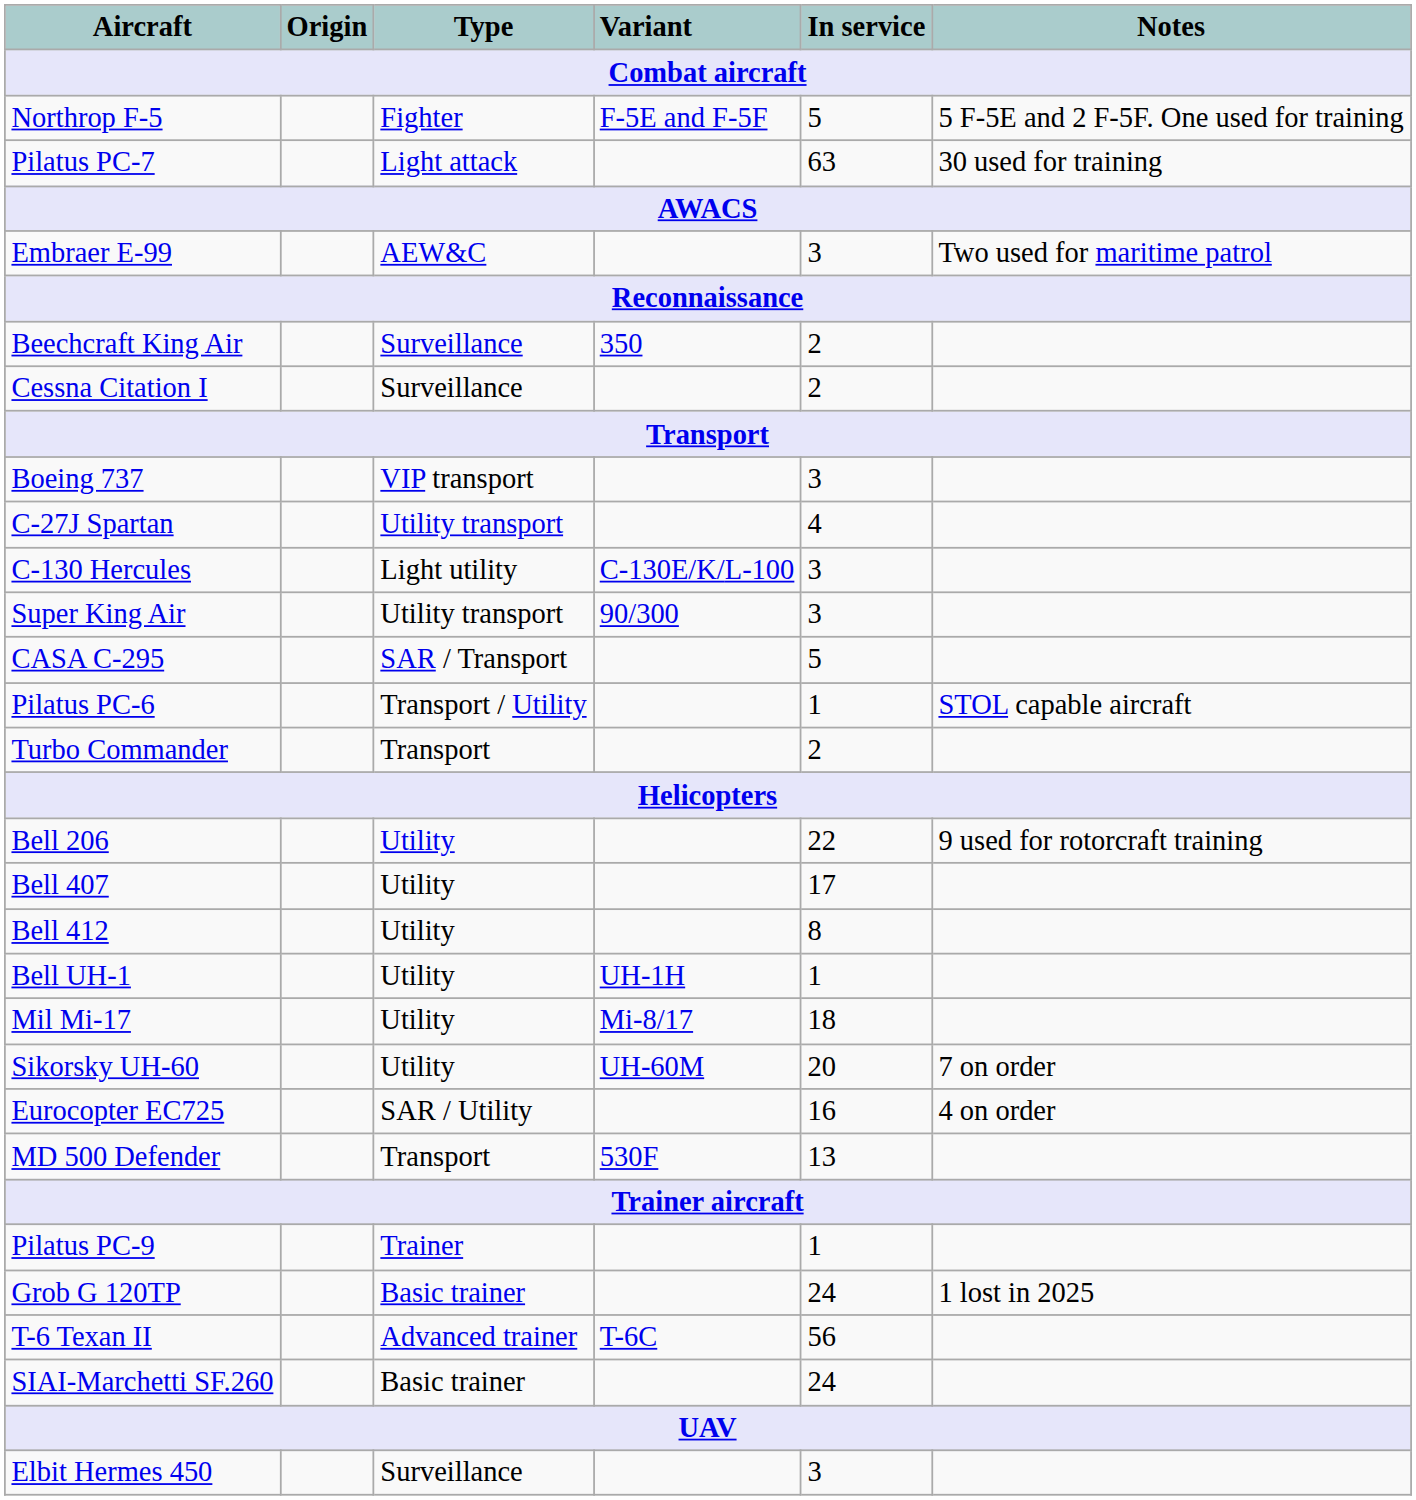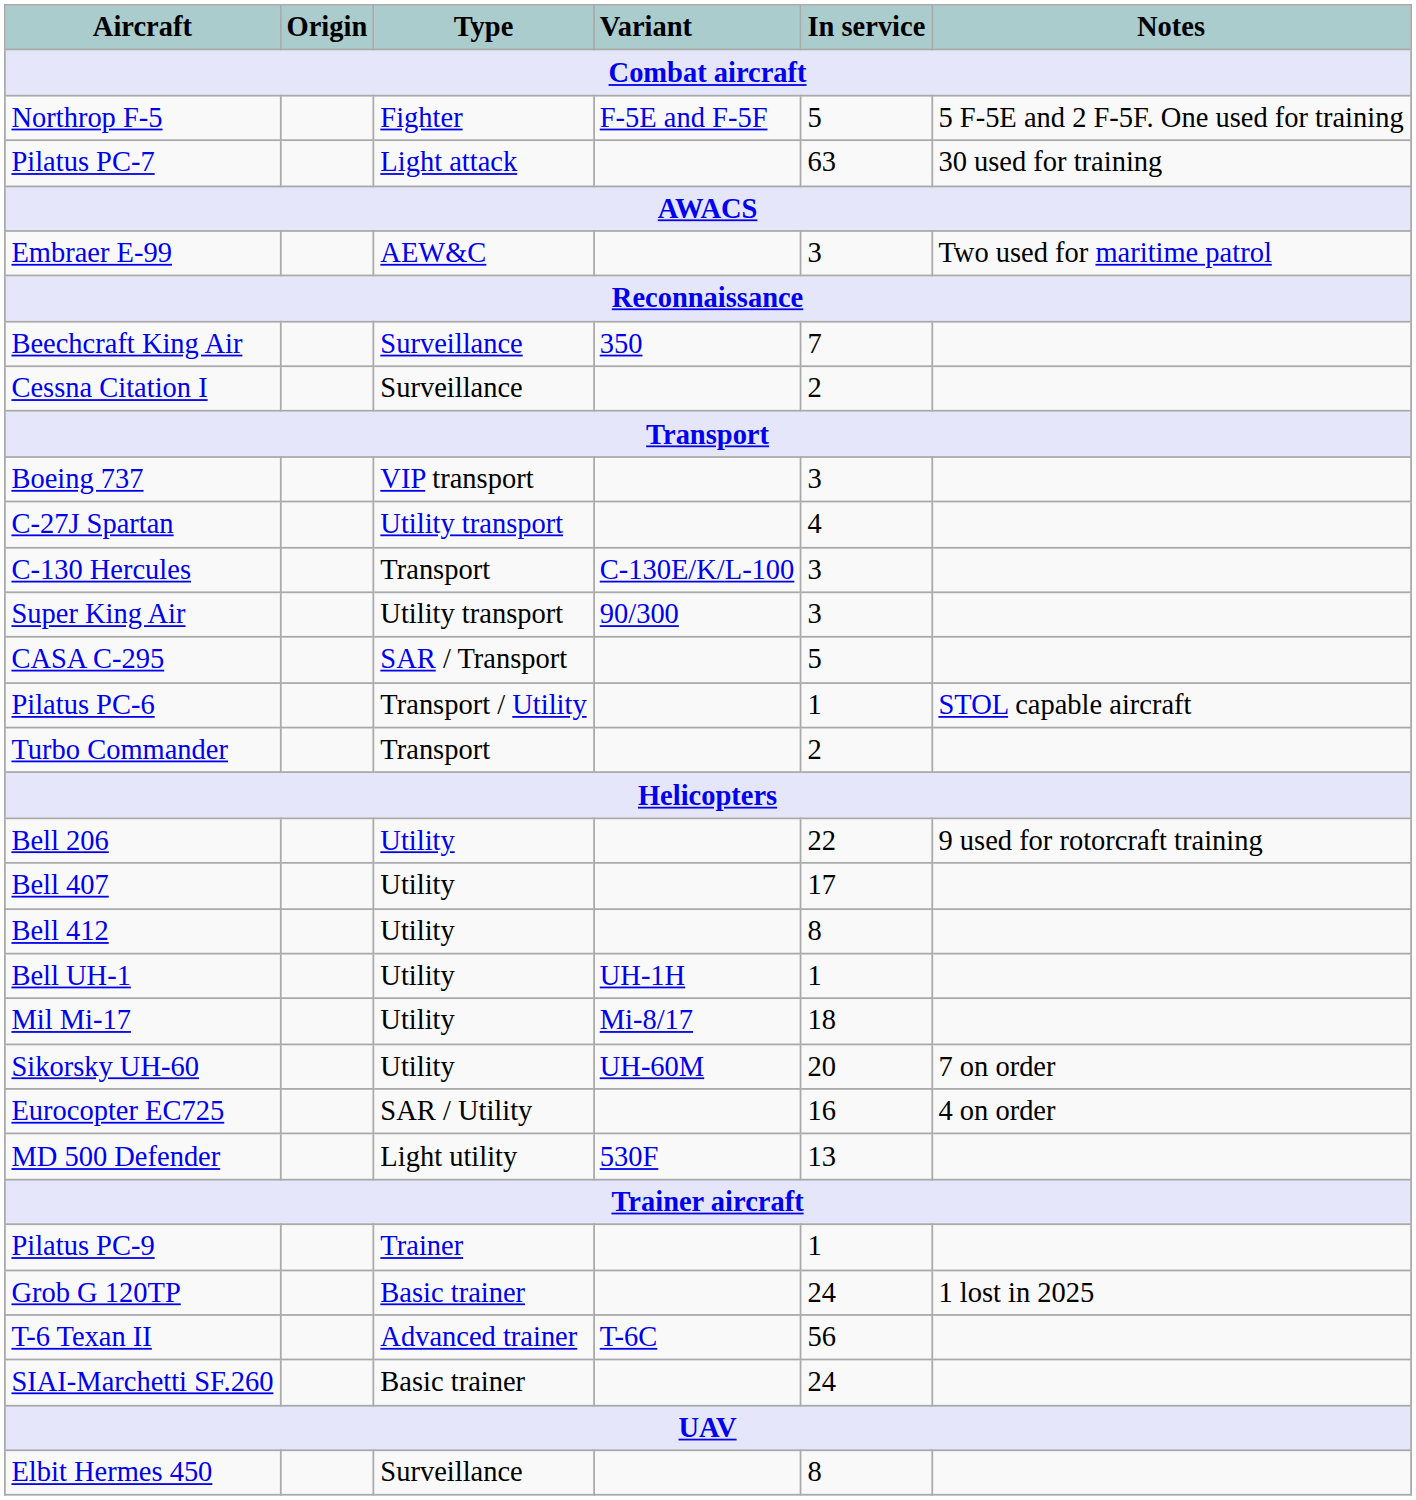(815, 343) 2 -> (815, 343) 7
(449, 569) Light utility -> (435, 569) Transport
(435, 1156) Transport -> (449, 1156) Light utility
(815, 1472) 3 -> (815, 1472) 8
